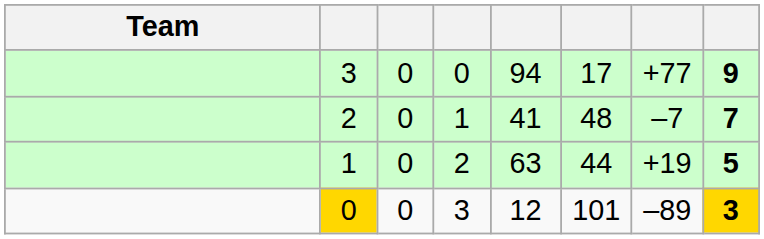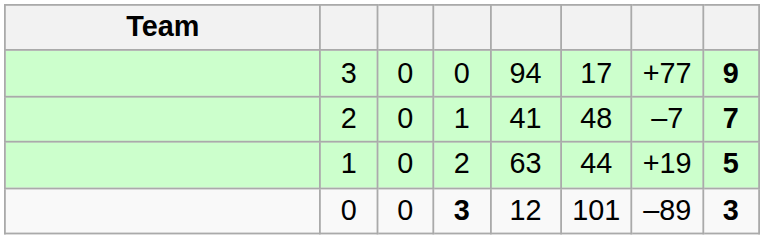(349, 210) gold background -> (349, 210) no background
(462, 210) normal -> (462, 210) bold
(731, 210) gold background -> (731, 210) no background
